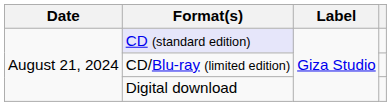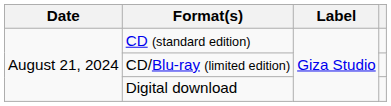(188, 40) lavender background -> (188, 40) no background
